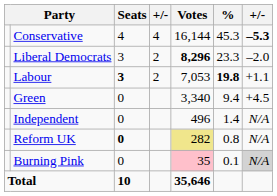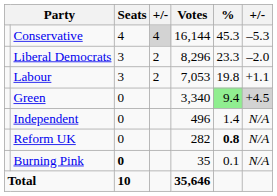(156, 35) no background -> (156, 35) lightgrey background
(258, 35) bold -> (258, 35) normal
(196, 56) bold -> (196, 56) normal
(121, 77) bold -> (121, 77) normal
(228, 77) bold -> (228, 77) normal
(231, 98) no background -> (231, 98) lightgreen background
(257, 98) no background -> (257, 98) lightgrey background
(121, 139) bold -> (121, 139) normal
(201, 139) khaki background -> (201, 139) no background
(231, 139) normal -> (231, 139) bold
(121, 160) normal -> (121, 160) bold
(204, 160) pink background -> (204, 160) no background
(259, 160) lightgrey background -> (259, 160) no background
